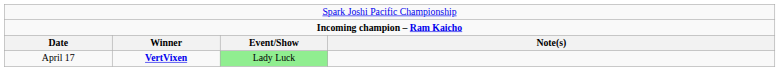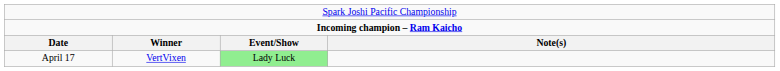(166, 58) bold -> (166, 58) normal
